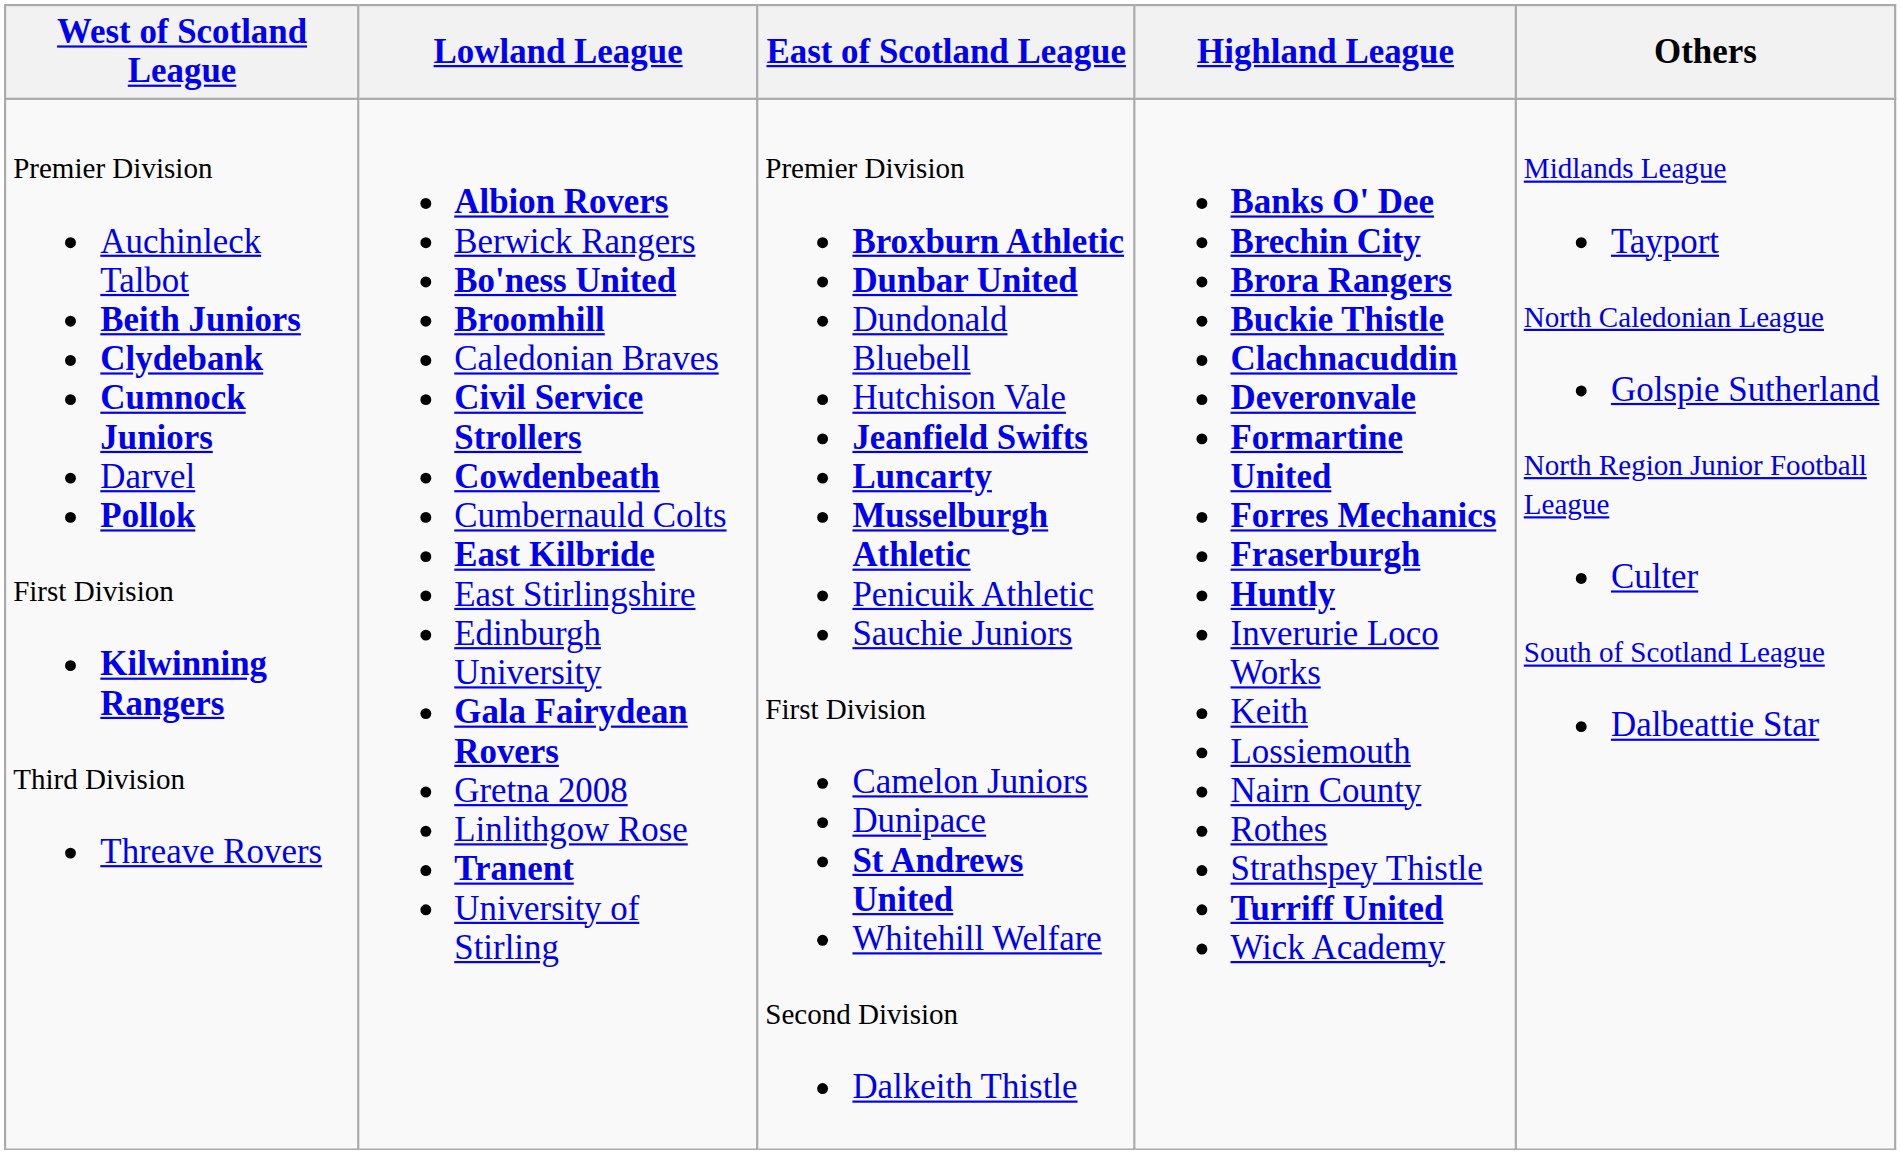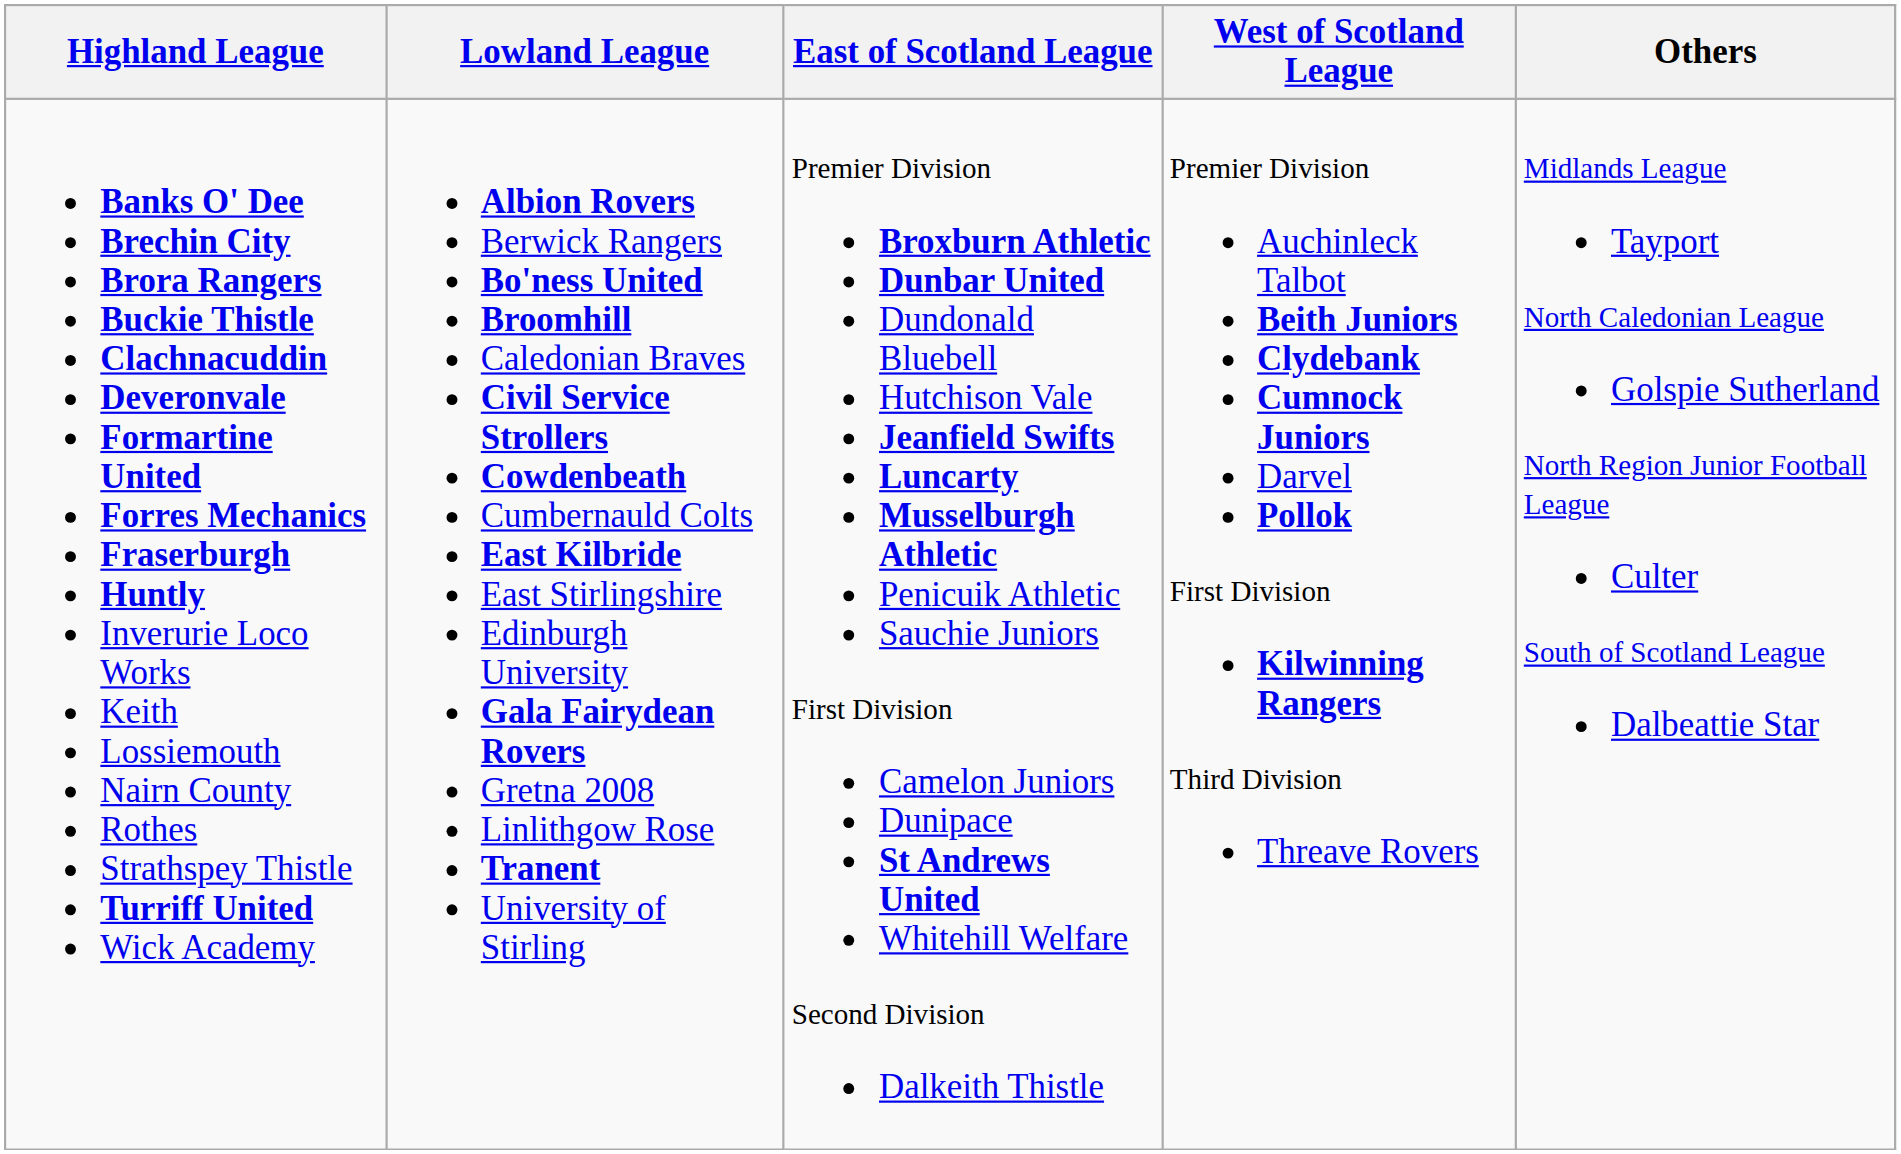columns swapped: (1326, 51) <-> (182, 51)
